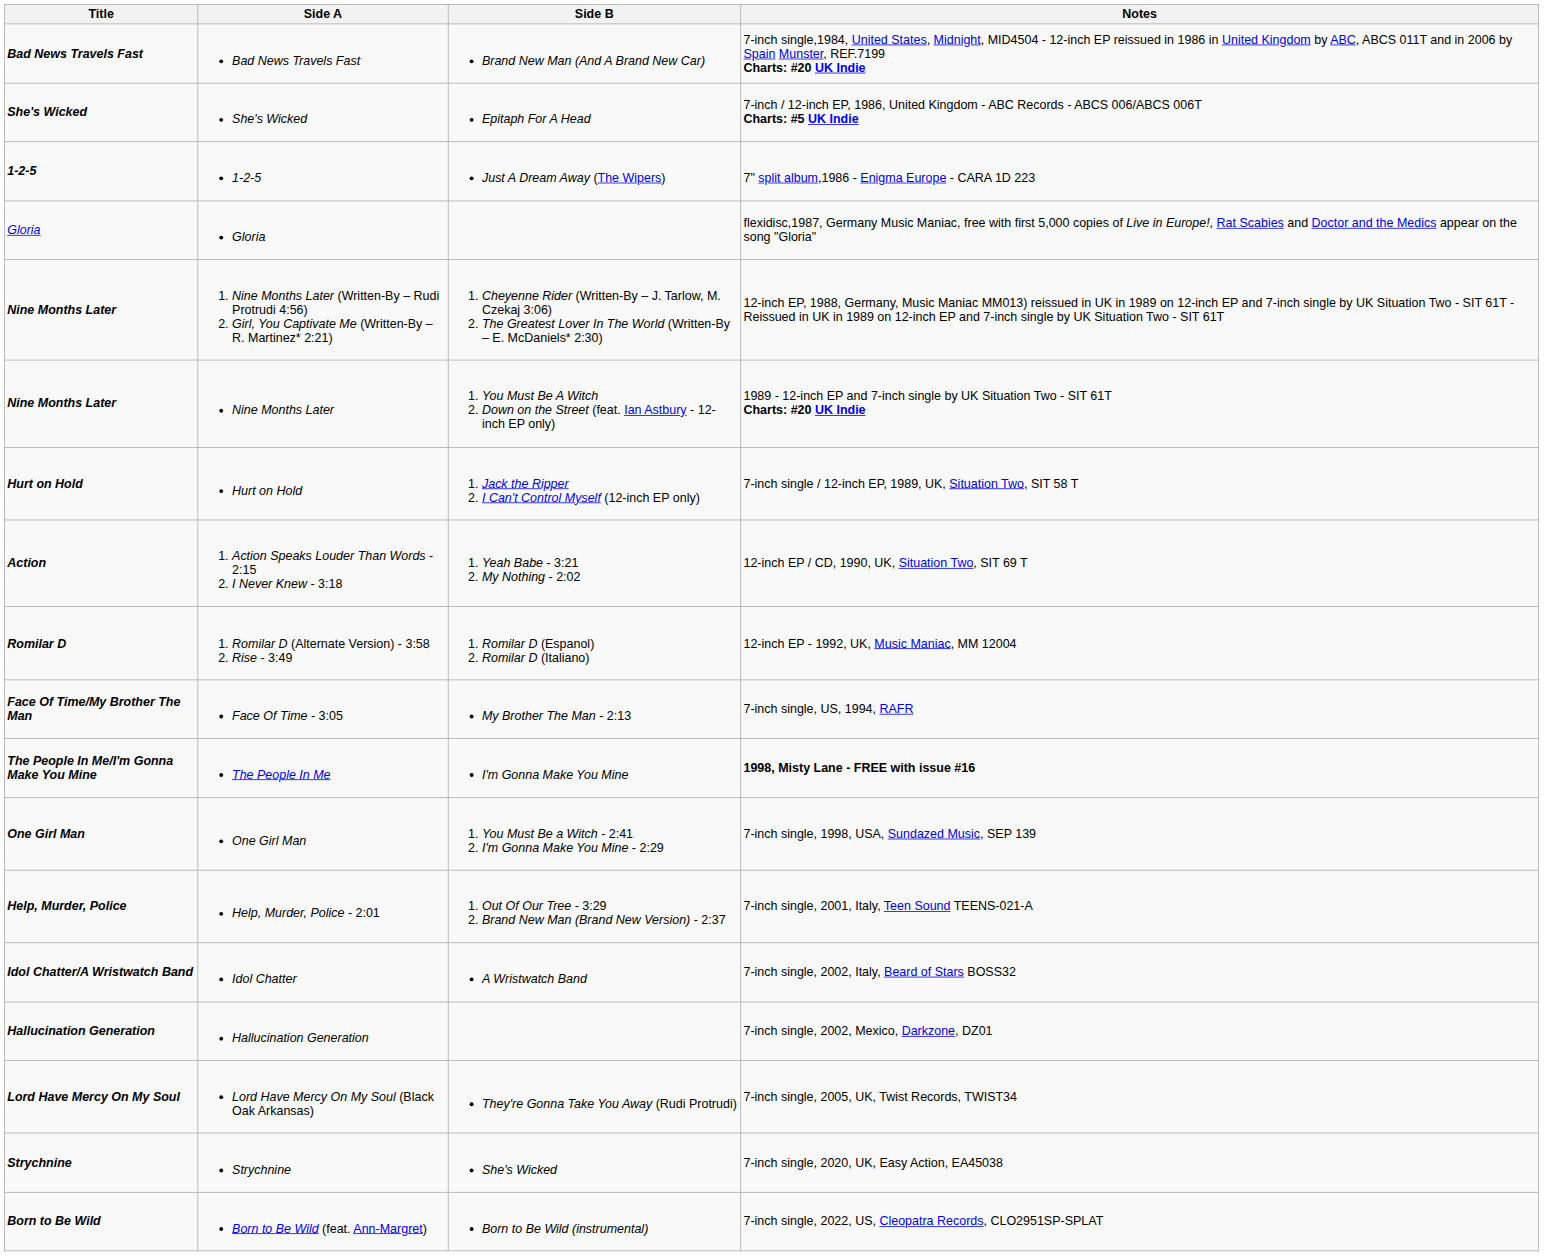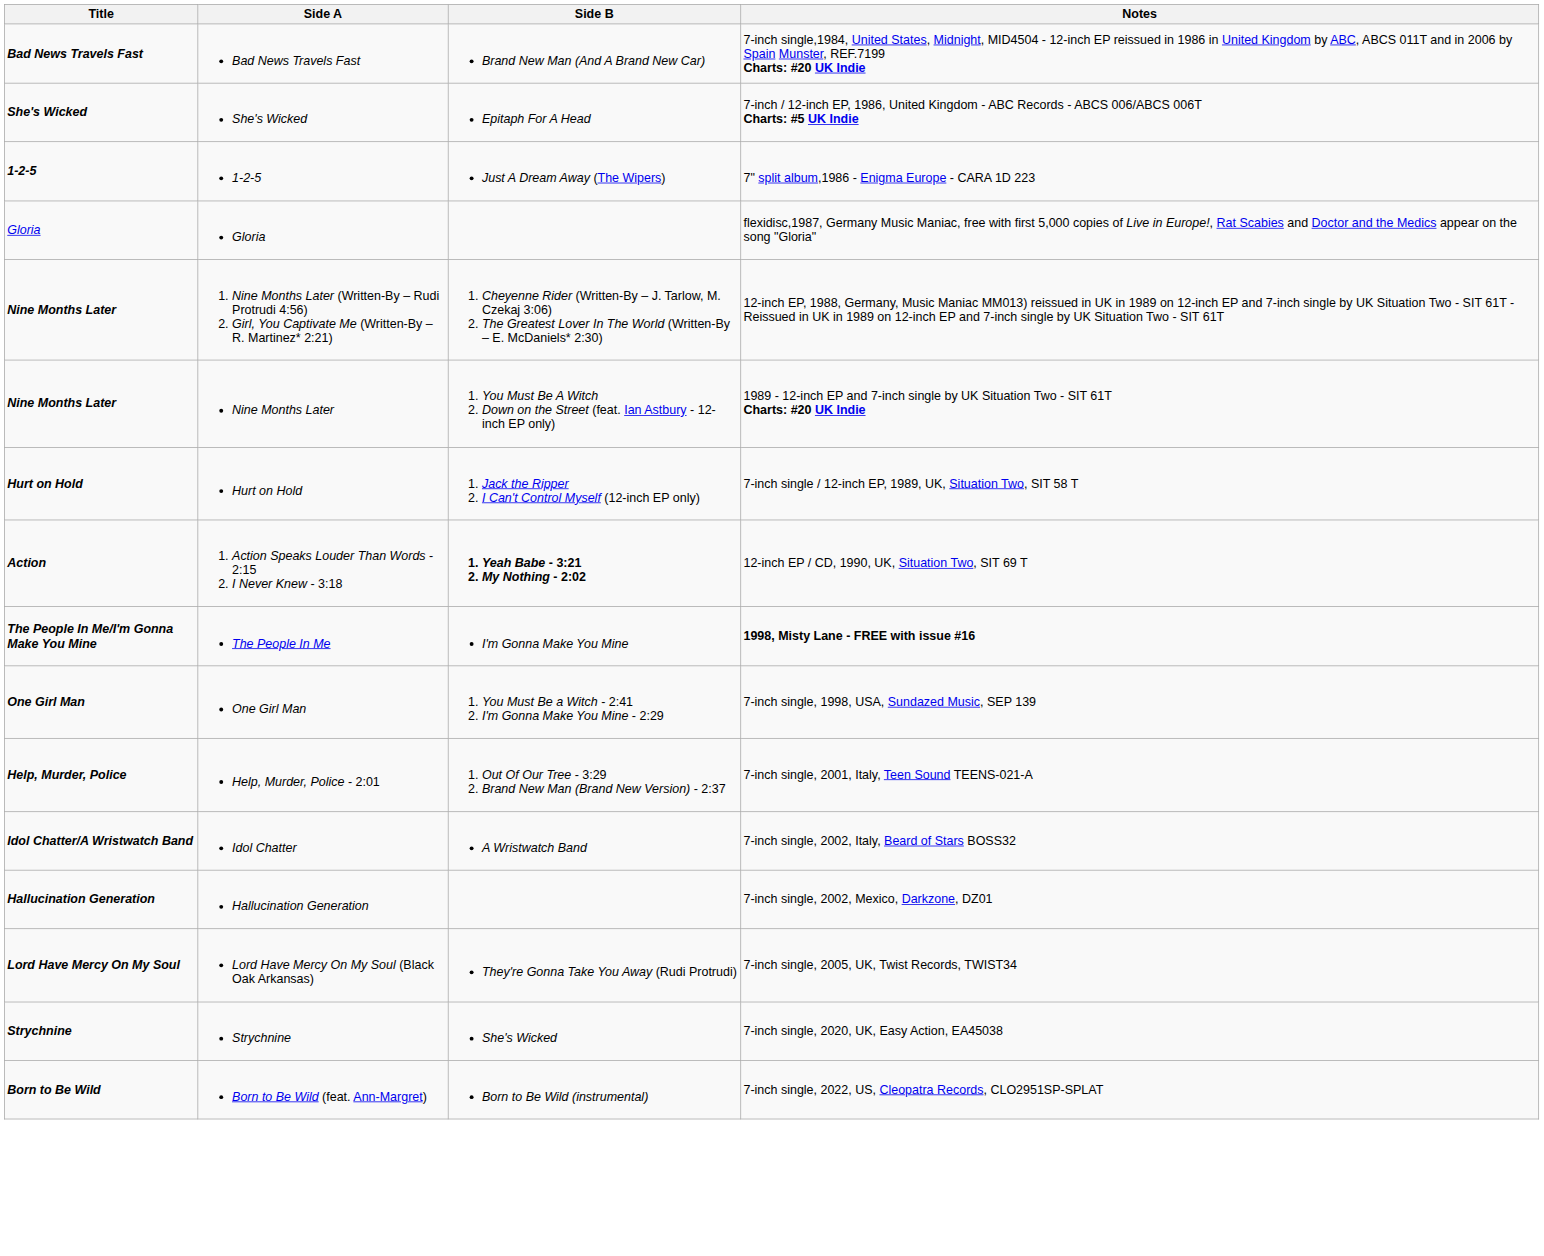(594, 570) normal -> (594, 570) bold
- row: (323, 650)
- row: (323, 716)
